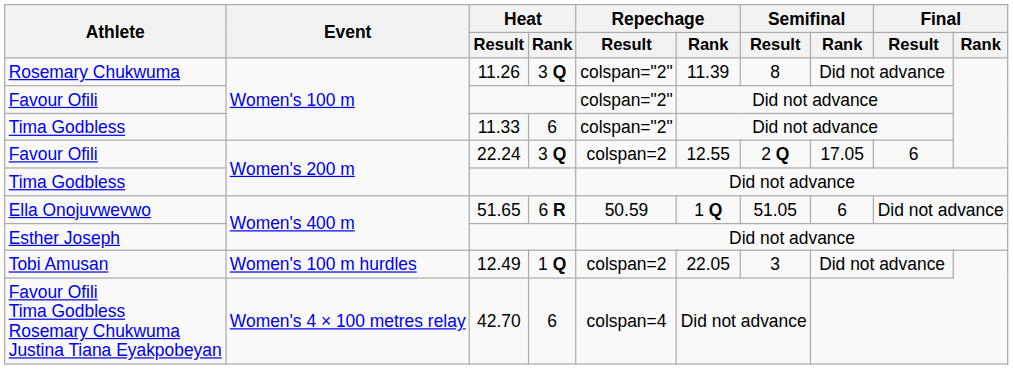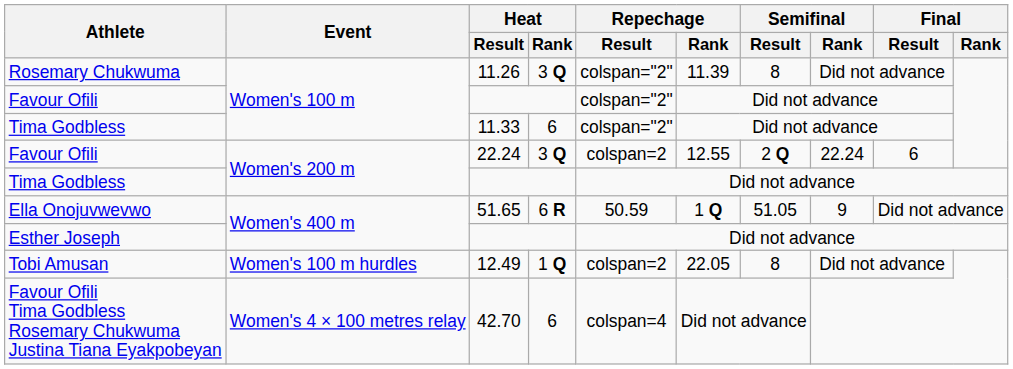(842, 155) 17.05 -> (842, 155) 22.24
(842, 210) 6 -> (842, 210) 9
(775, 265) 3 -> (775, 265) 8
